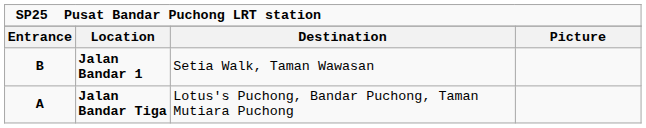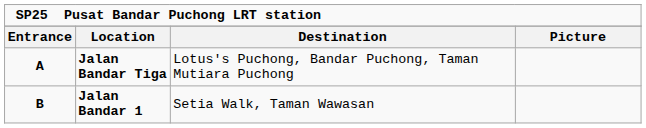rows swapped: (123, 104) <-> (111, 67)
